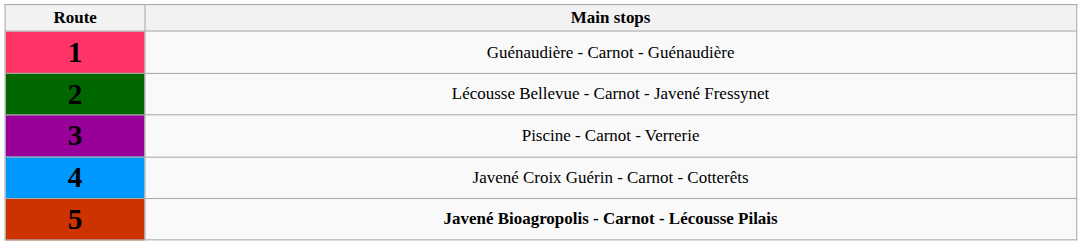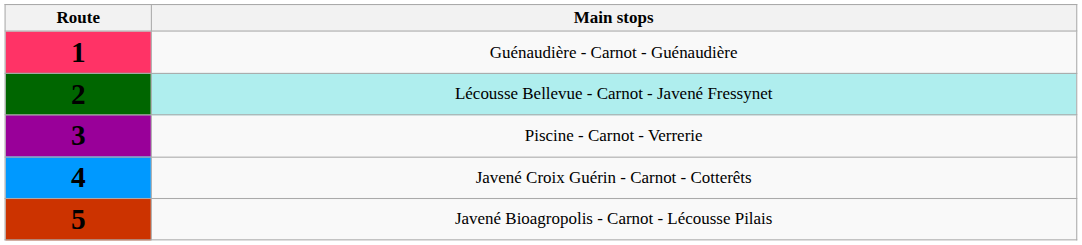(611, 94) no background -> (614, 94) paleturquoise background
(611, 219) bold -> (614, 219) normal
